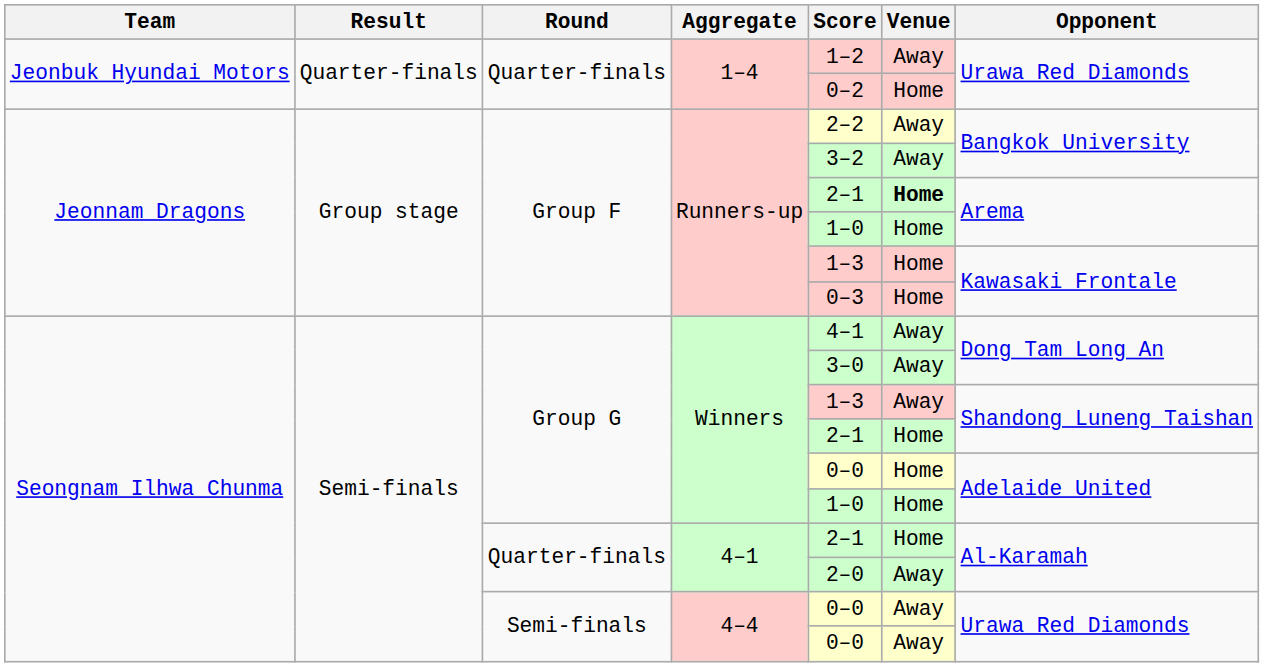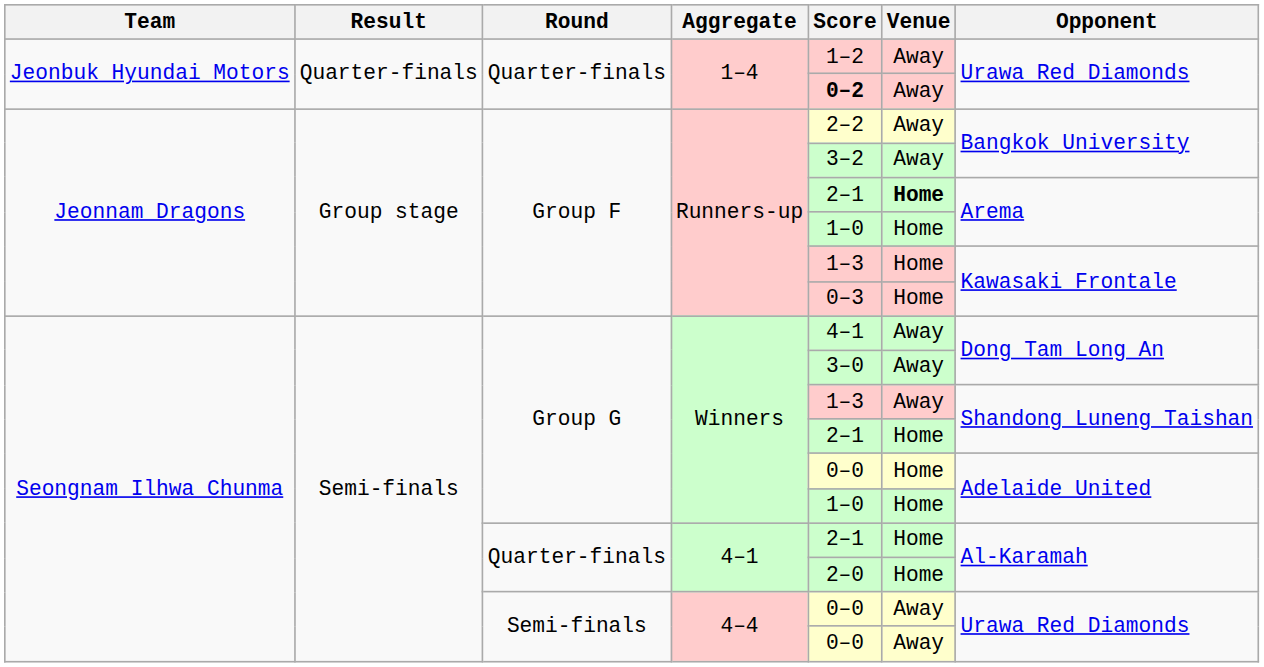(845, 91) normal -> (845, 91) bold
(919, 91) Home -> (919, 91) Away
(919, 575) Away -> (919, 575) Home
